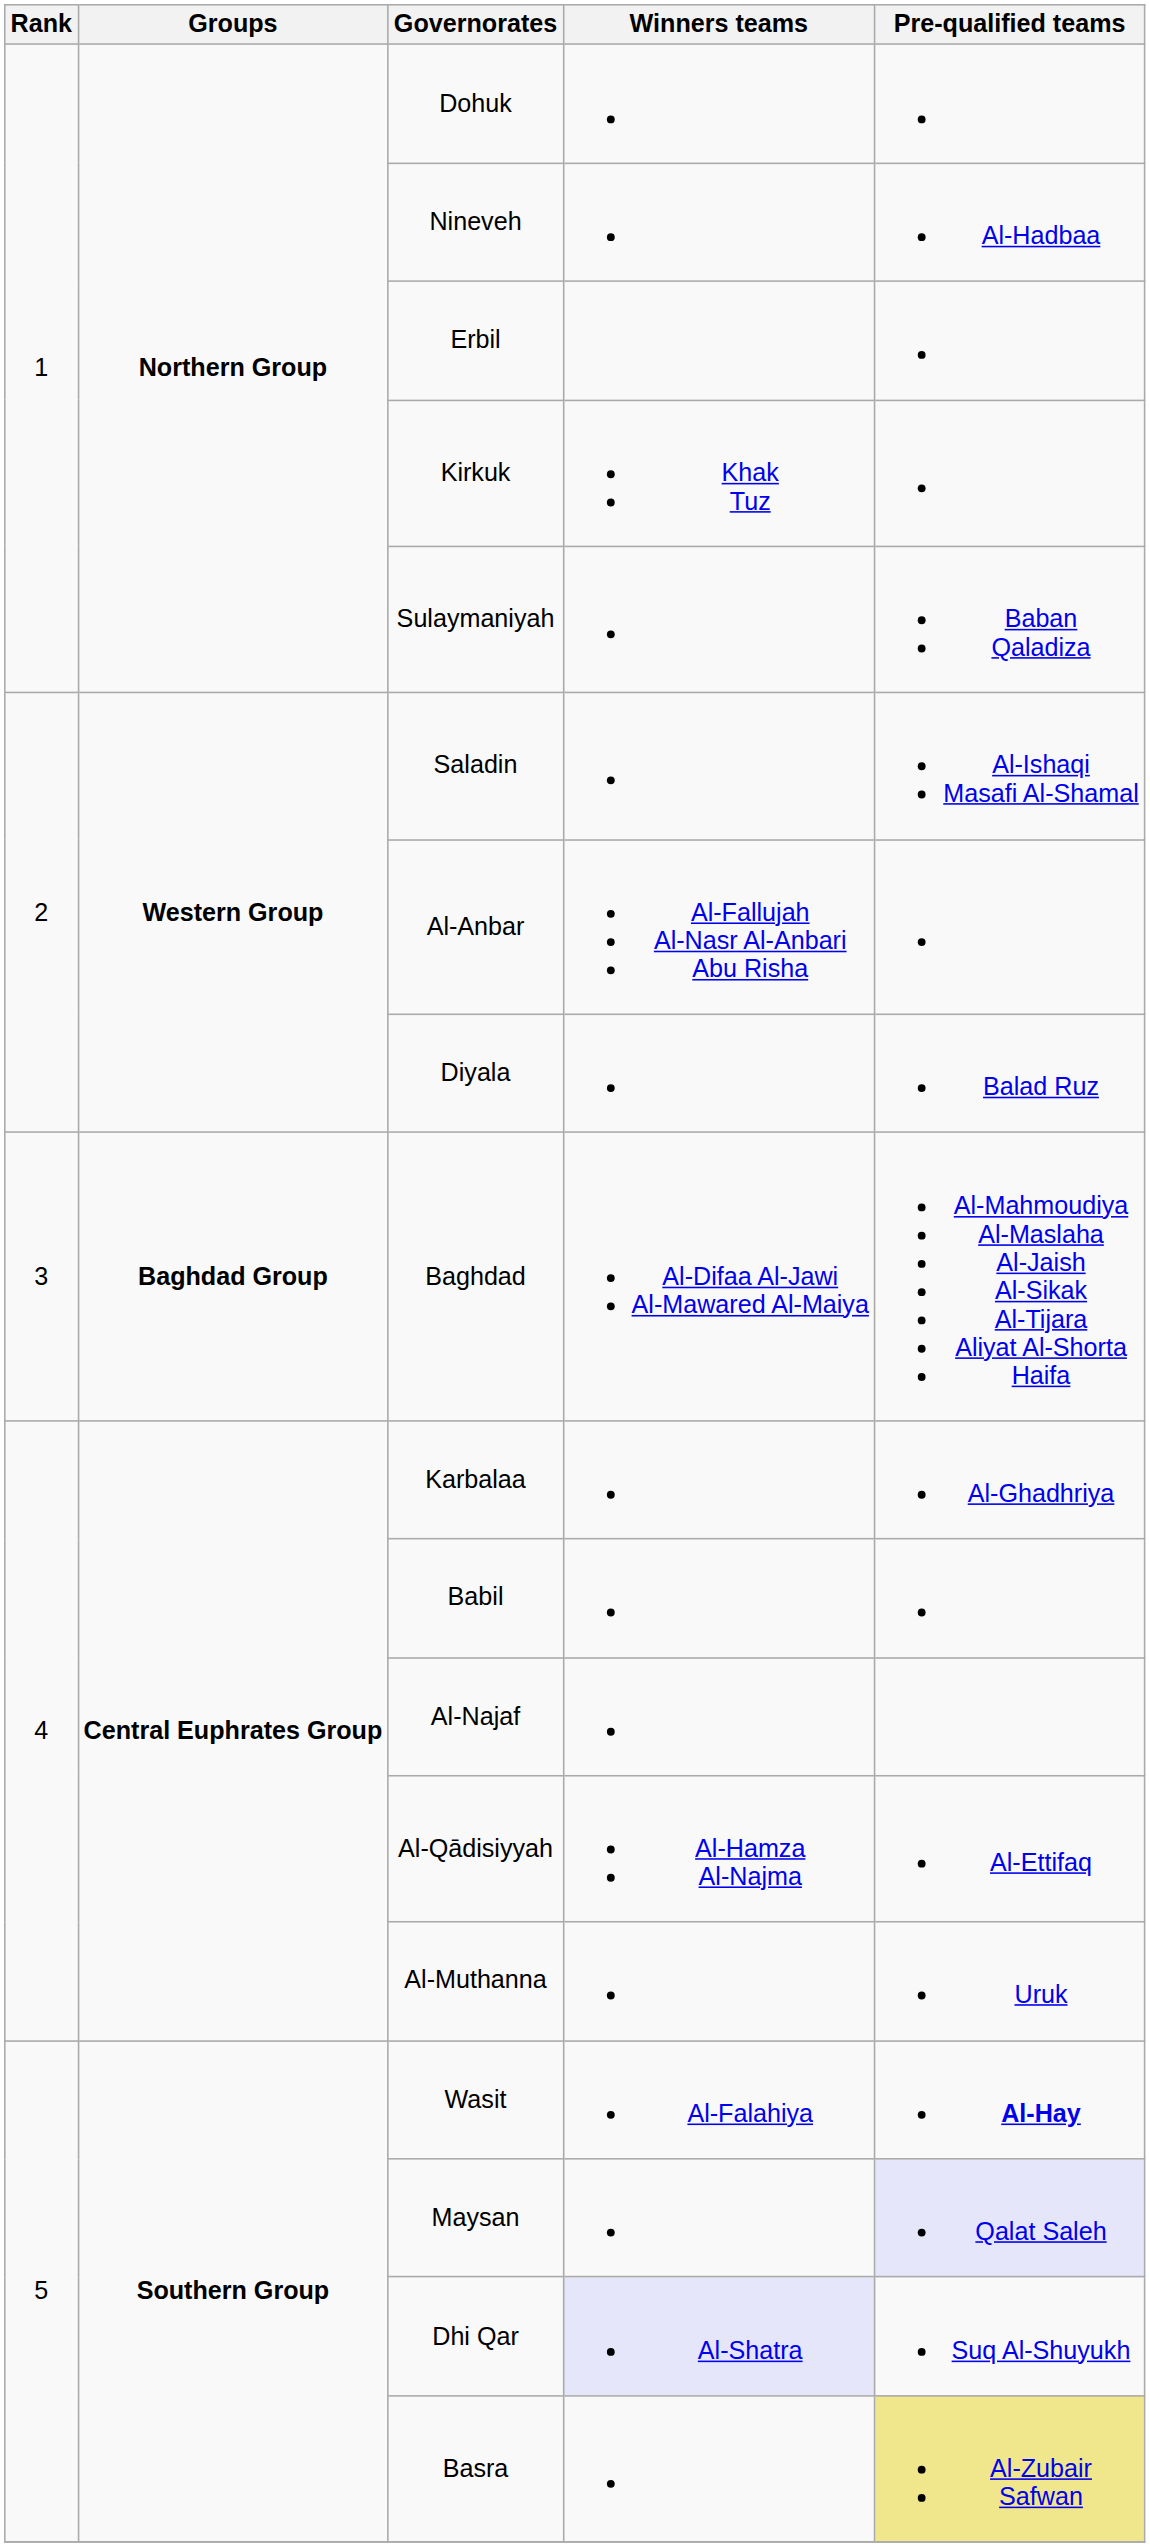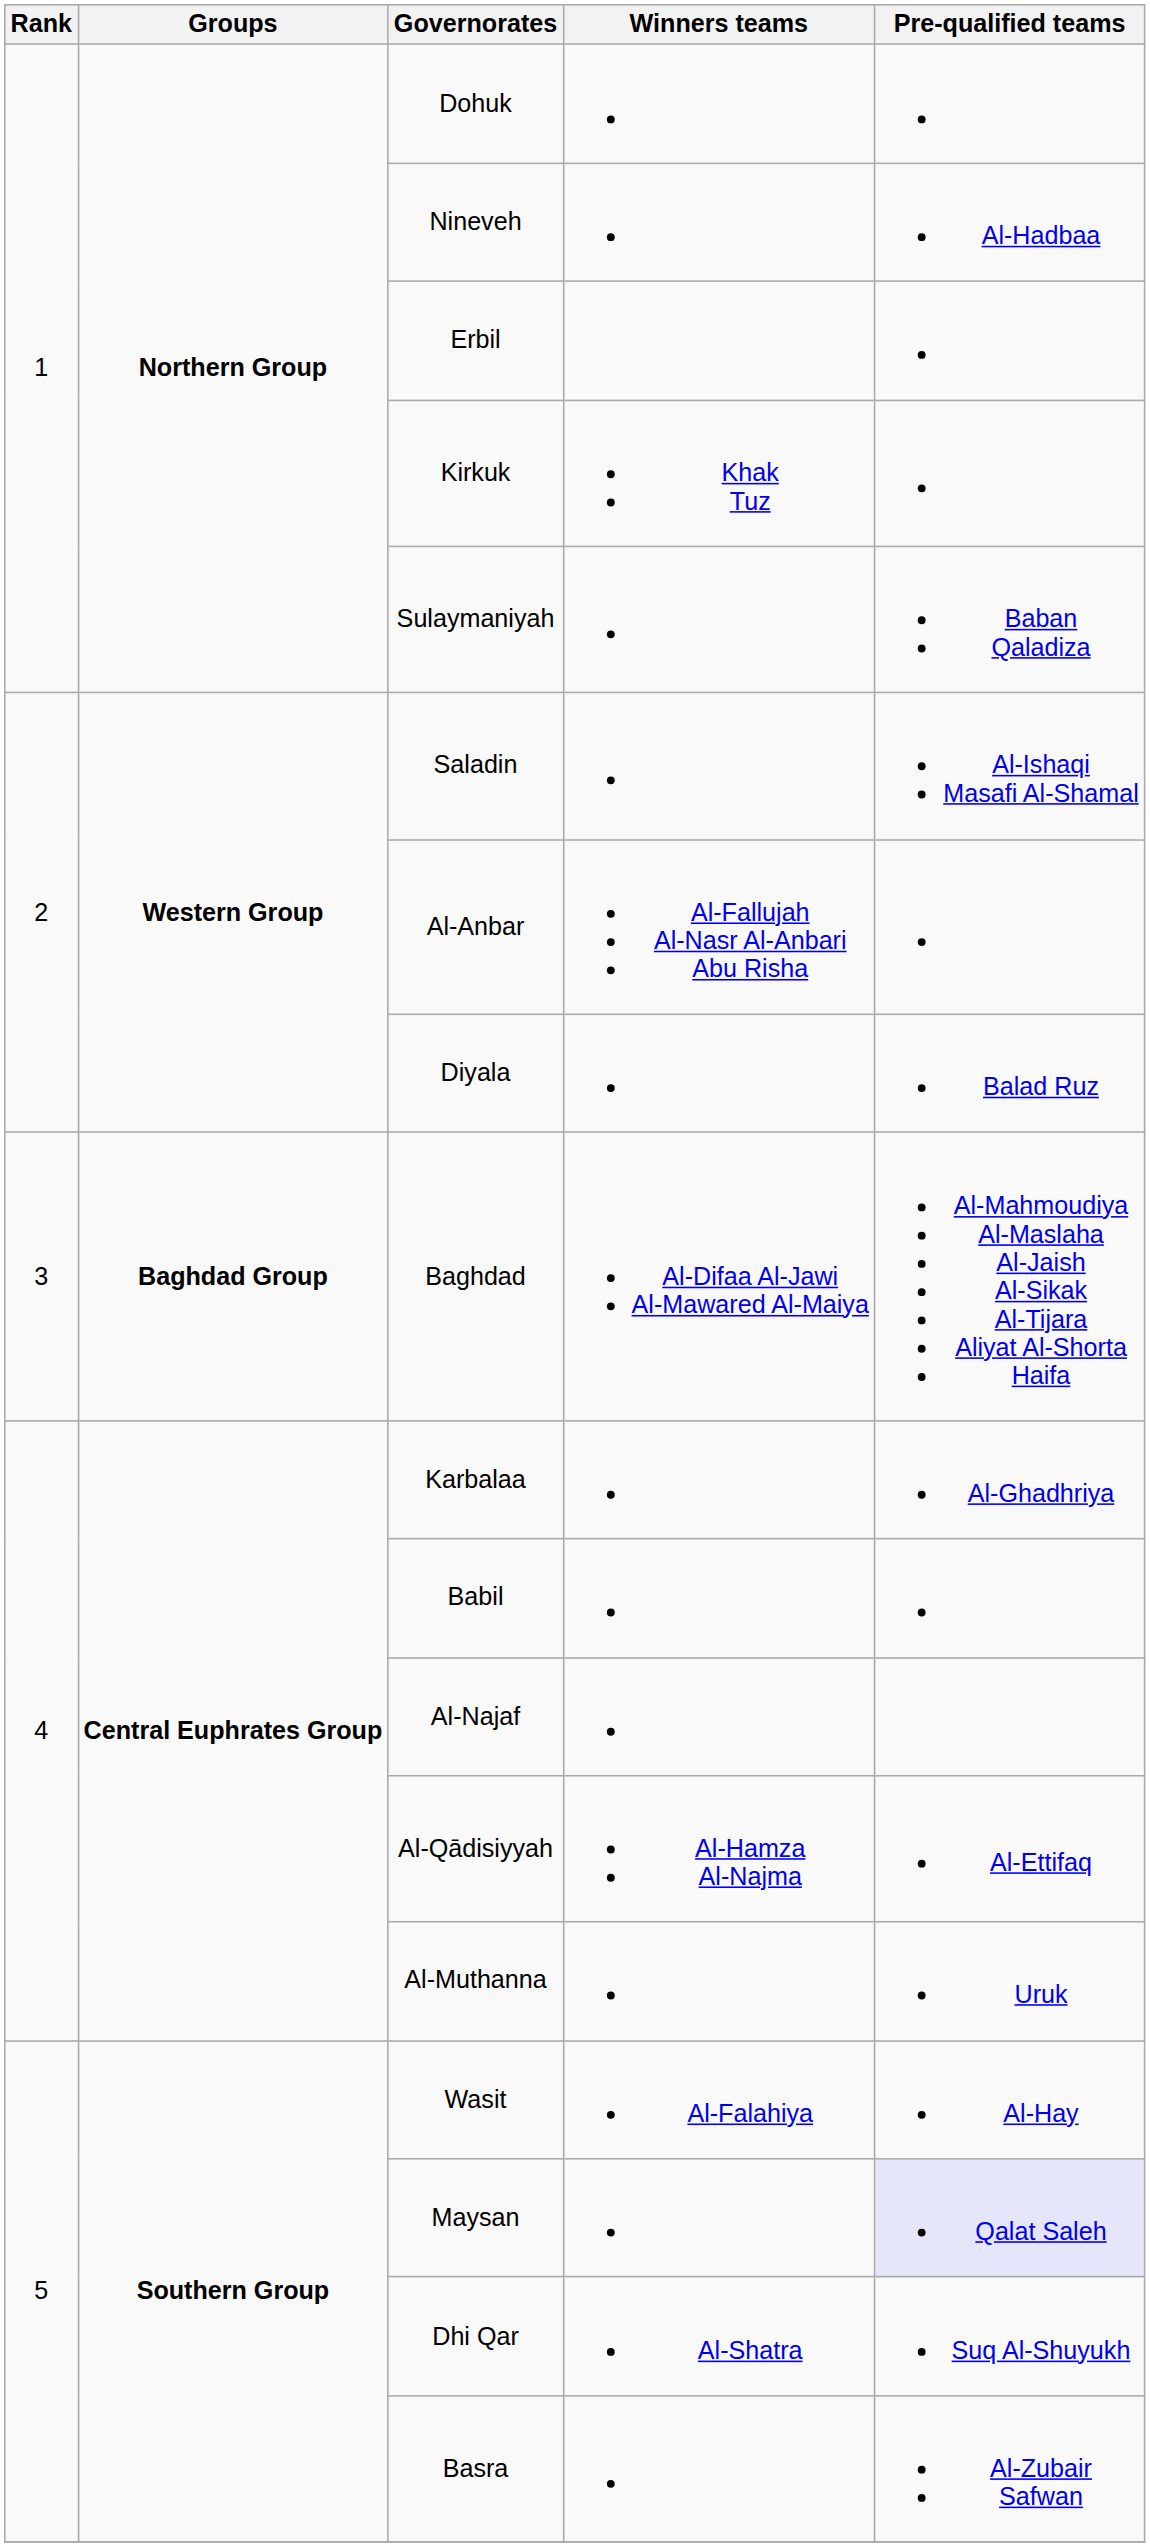(1010, 2114) bold -> (1010, 2114) normal
(719, 2350) lavender background -> (719, 2350) no background
(1010, 2483) khaki background -> (1010, 2483) no background
